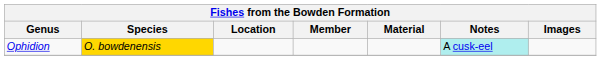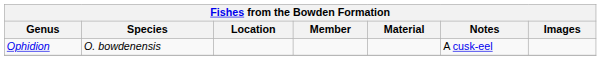(122, 47) gold background -> (122, 47) no background
(468, 47) paleturquoise background -> (468, 47) no background
